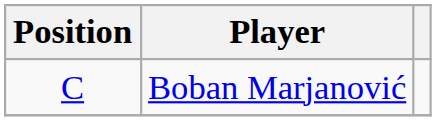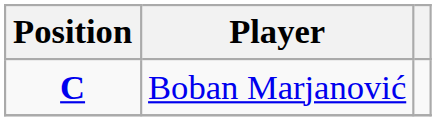(73, 86) normal -> (73, 86) bold
